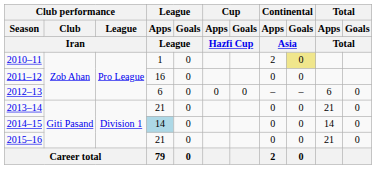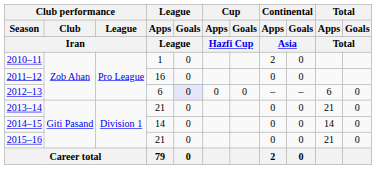(301, 60) khaki background -> (301, 60) no background
(188, 92) no background -> (188, 92) lavender background
(160, 124) lightblue background -> (160, 124) no background
